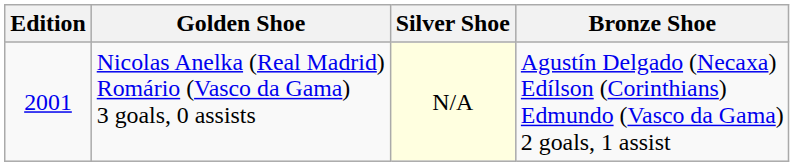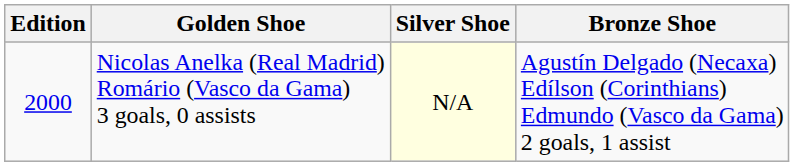(48, 101) 2001 -> (48, 101) 2000
